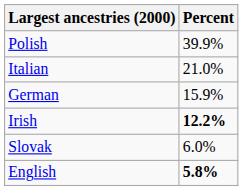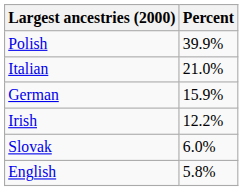(204, 121) bold -> (203, 121) normal
(201, 173) bold -> (199, 173) normal
